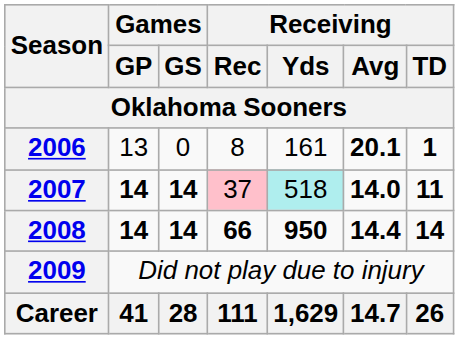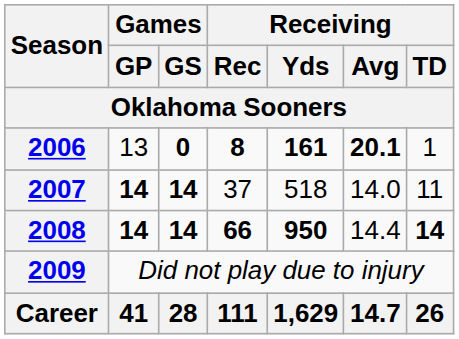(183, 148) normal -> (183, 148) bold
(238, 148) normal -> (238, 148) bold
(306, 148) normal -> (306, 148) bold
(430, 148) bold -> (430, 148) normal
(238, 189) pink background -> (238, 189) no background
(306, 189) paleturquoise background -> (306, 189) no background
(375, 189) bold -> (375, 189) normal
(430, 189) bold -> (430, 189) normal
(375, 230) bold -> (375, 230) normal
